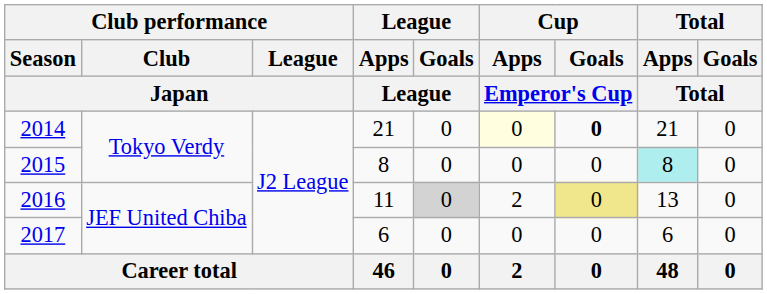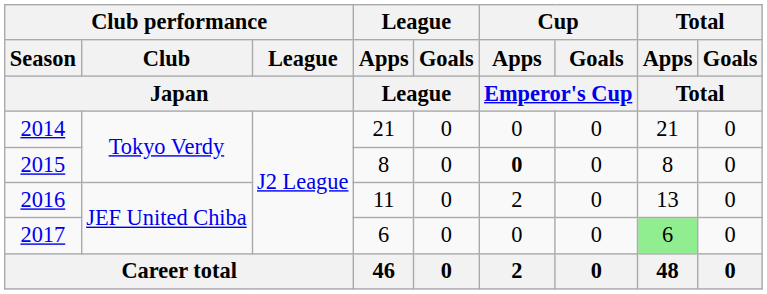(517, 128) lightyellow background -> (517, 128) no background
(596, 128) bold -> (596, 128) normal
(517, 164) normal -> (517, 164) bold
(668, 164) paleturquoise background -> (668, 164) no background
(446, 199) lightgrey background -> (446, 199) no background
(596, 199) khaki background -> (596, 199) no background
(668, 235) no background -> (668, 235) lightgreen background
